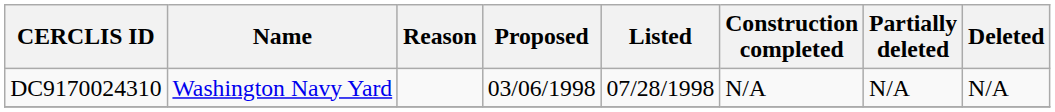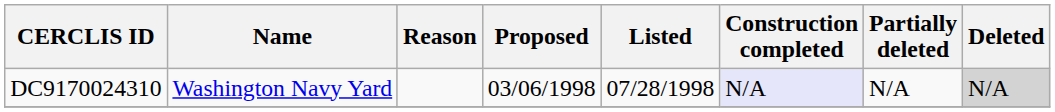(746, 87) no background -> (746, 87) lavender background
(989, 87) no background -> (989, 87) lightgrey background
